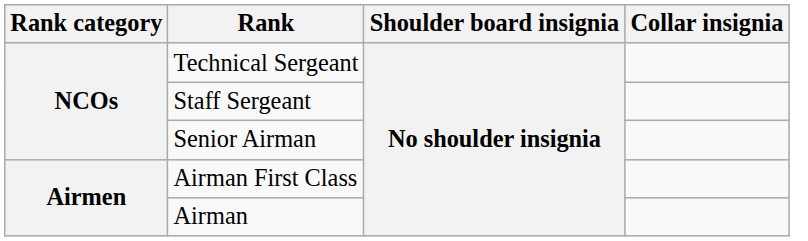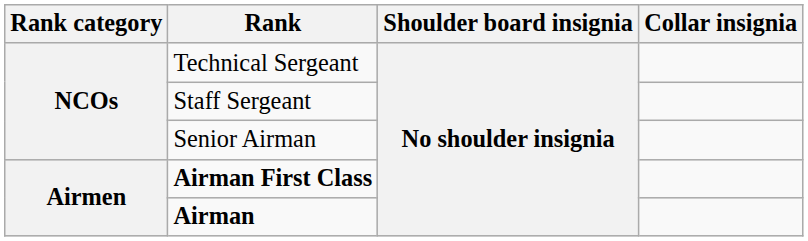(265, 178) normal -> (273, 178) bold
(211, 216) normal -> (214, 216) bold
